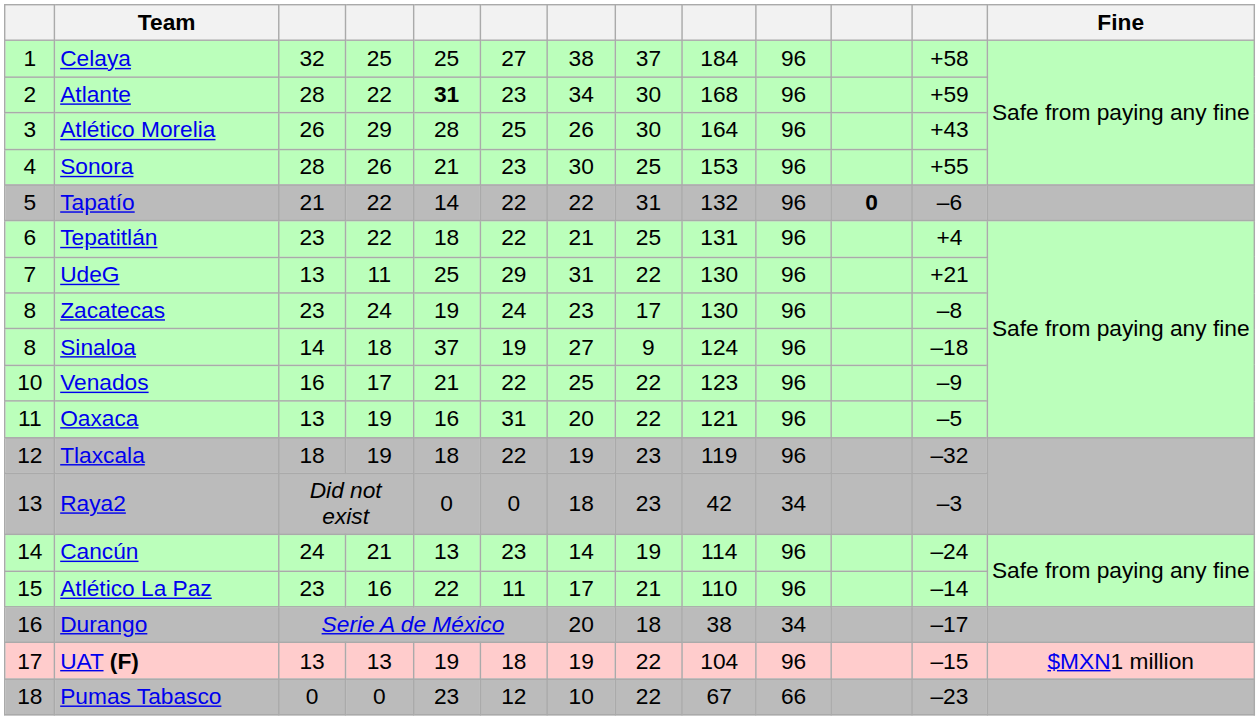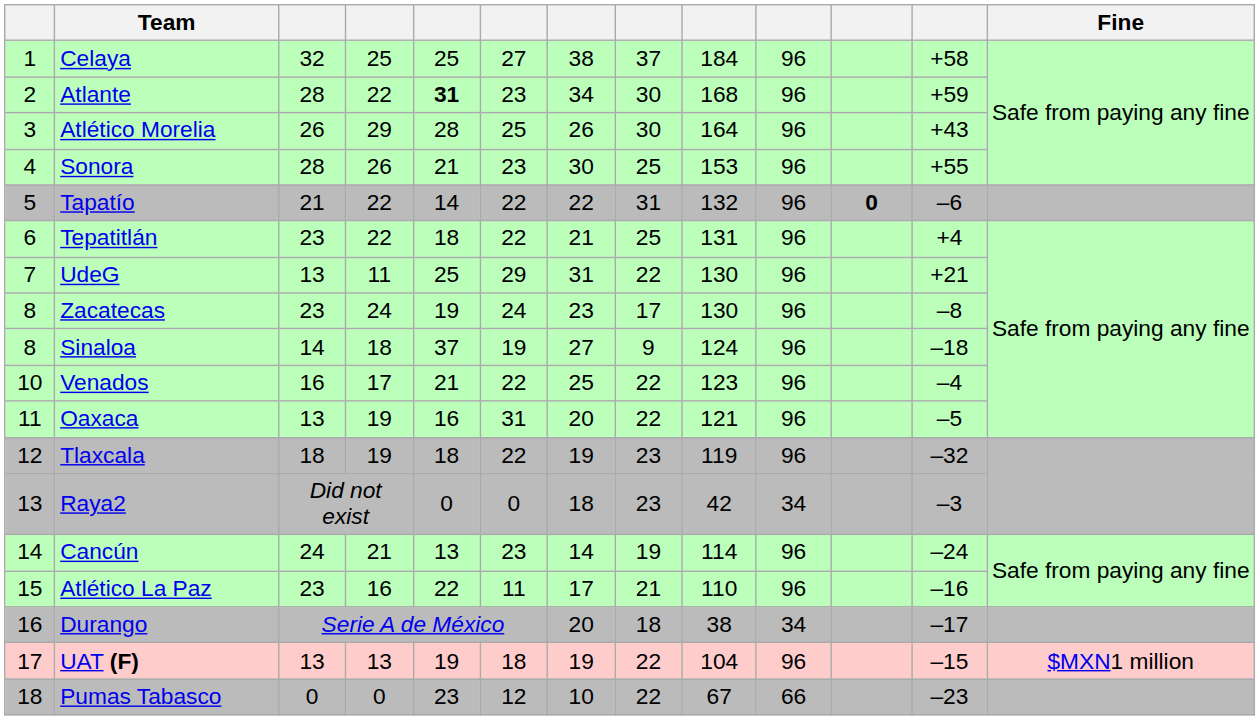(949, 382) –9 -> (949, 382) –4
(949, 588) –14 -> (949, 588) –16
